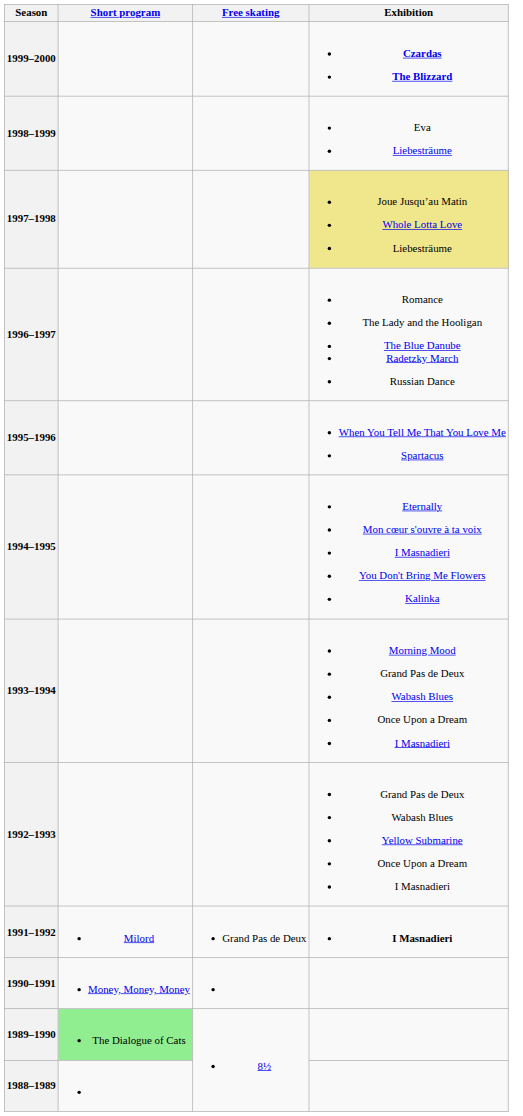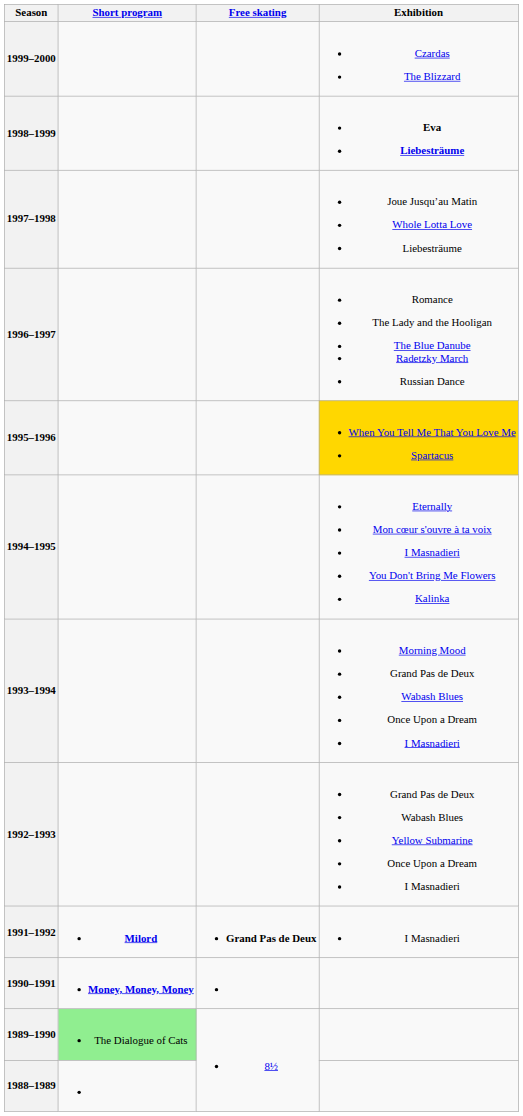(409, 65) bold -> (419, 65) normal
(409, 139) normal -> (419, 139) bold
(409, 225) khaki background -> (419, 225) no background
(409, 444) no background -> (419, 444) gold background
(125, 938) normal -> (127, 938) bold
(251, 938) normal -> (258, 938) bold
(409, 938) bold -> (419, 938) normal
(125, 989) normal -> (127, 989) bold
